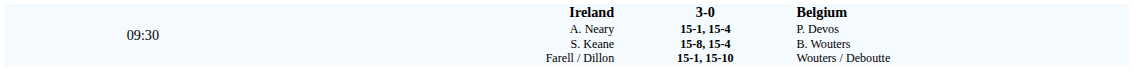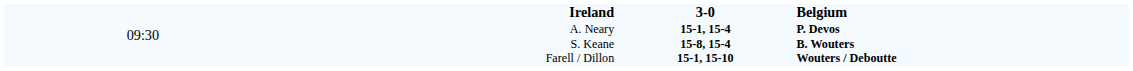(843, 44) normal -> (847, 44) bold
